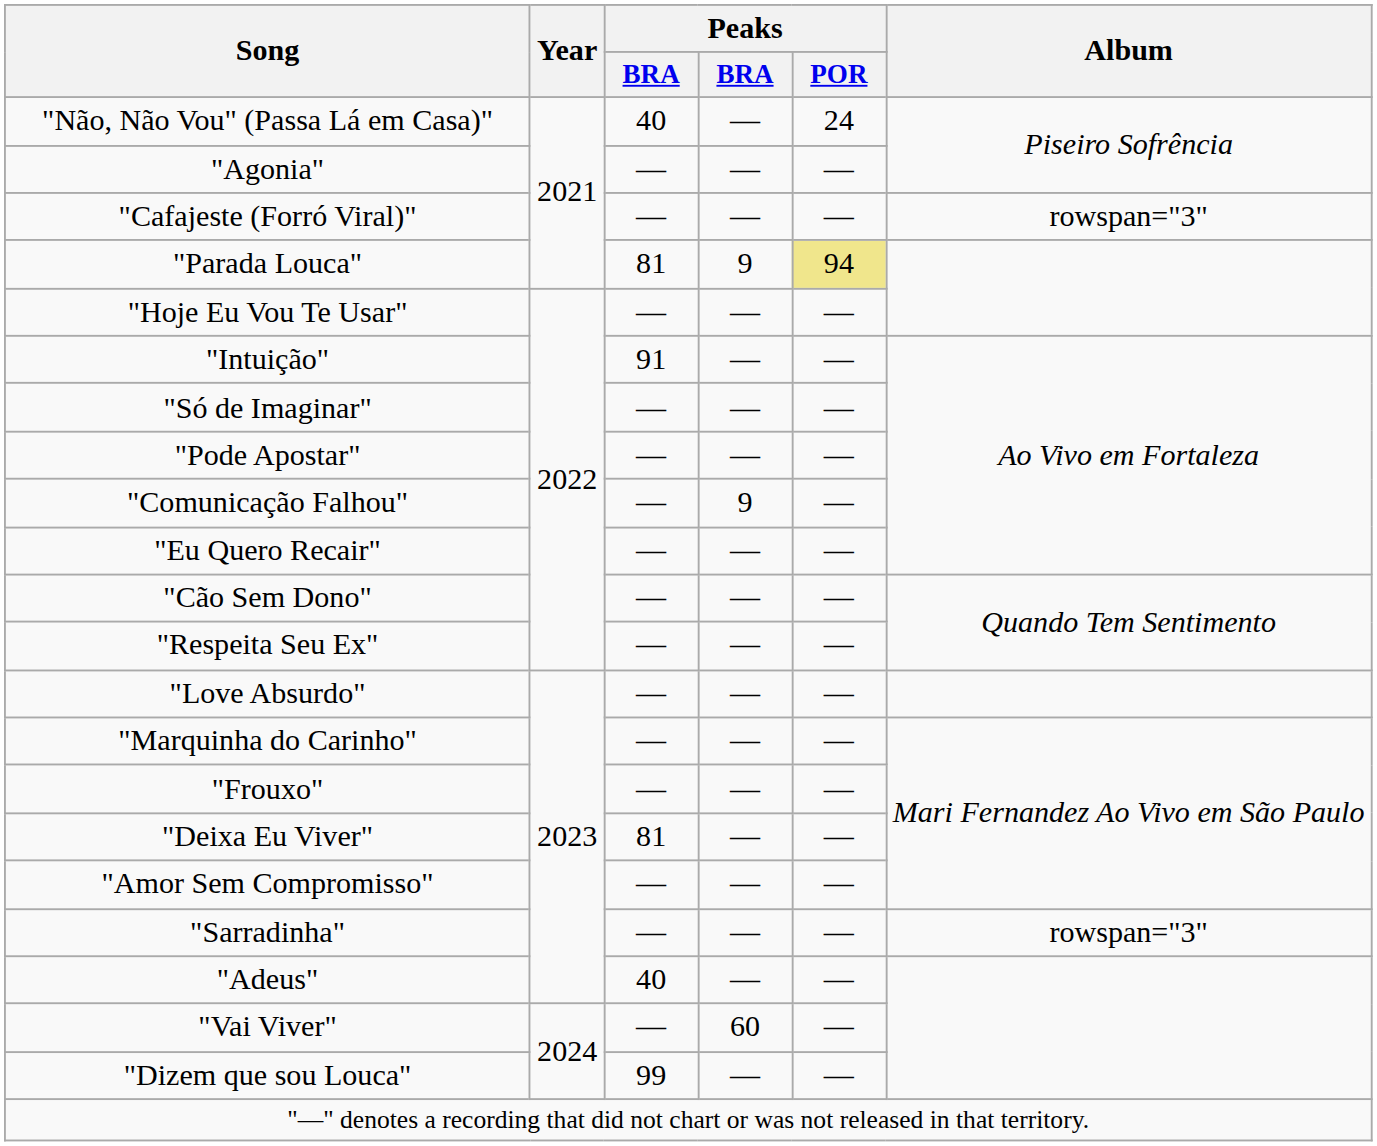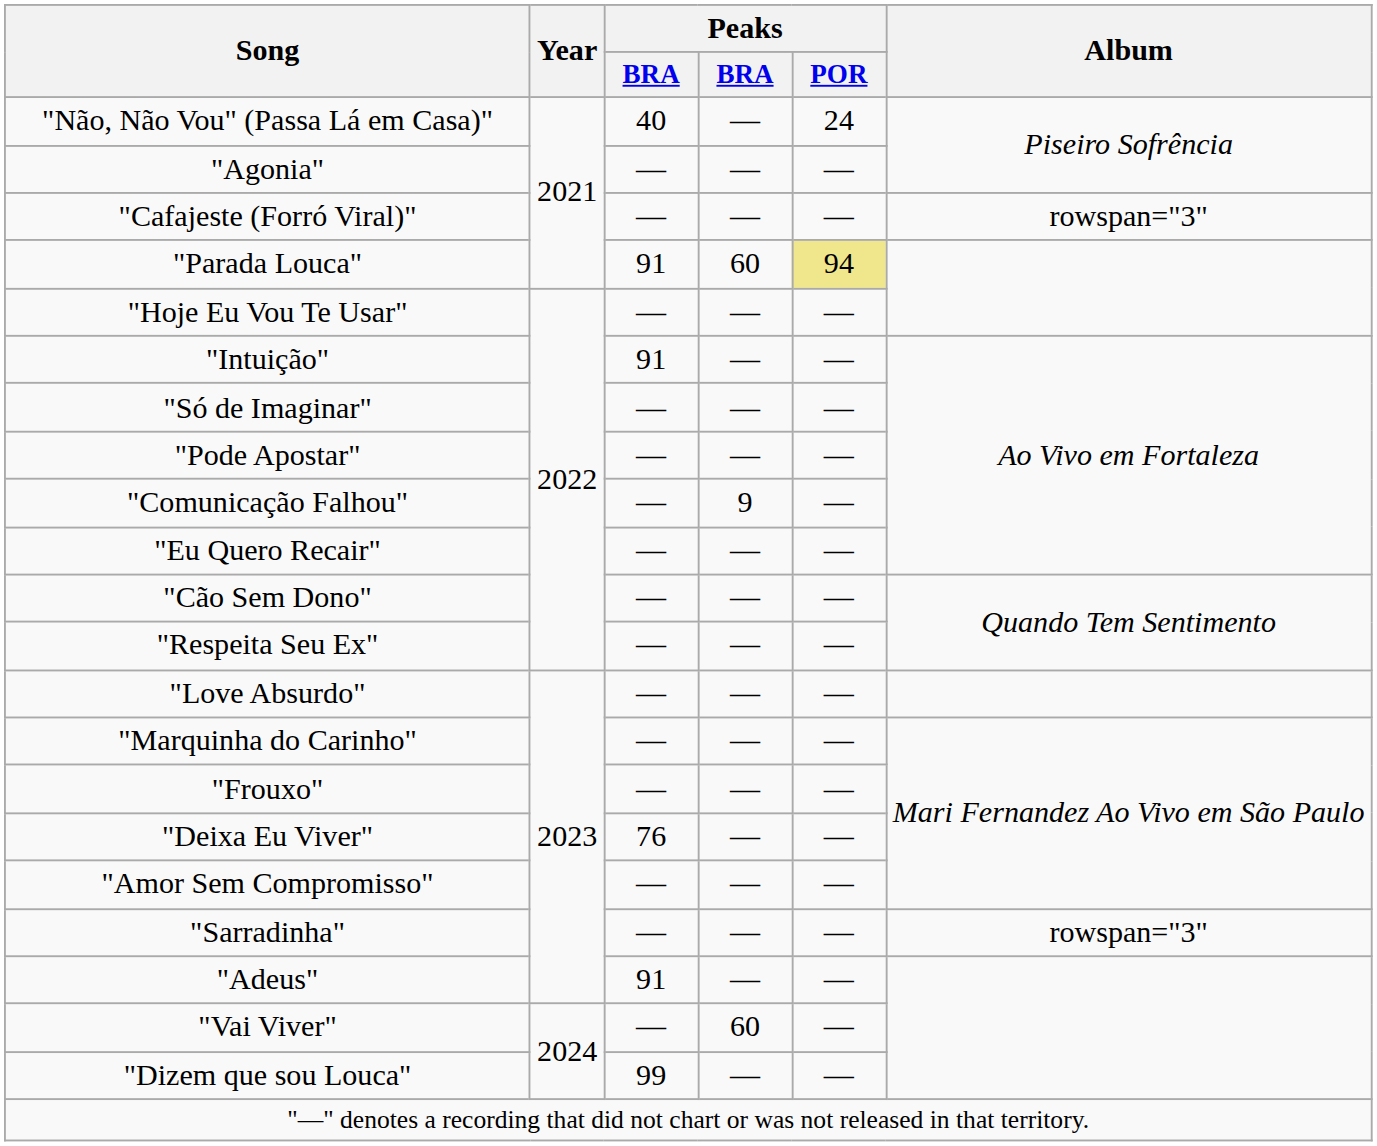(651, 263) 81 -> (651, 263) 91
(745, 263) 9 -> (745, 263) 60
(651, 836) 81 -> (651, 836) 76
(651, 979) 40 -> (651, 979) 91
